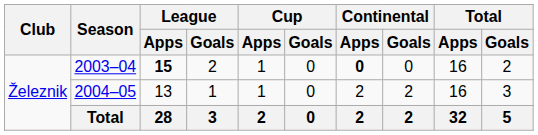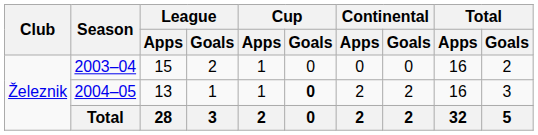(163, 67) bold -> (163, 67) normal
(360, 67) bold -> (360, 67) normal
(311, 92) normal -> (311, 92) bold
